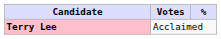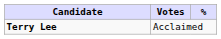(32, 27) pink background -> (32, 27) no background
